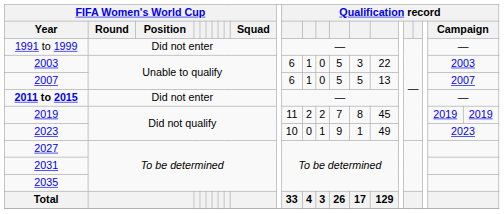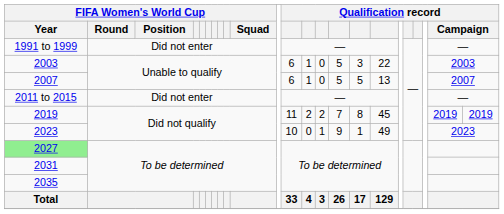(46, 98) bold -> (46, 98) normal
(46, 149) no background -> (46, 149) lightgreen background
